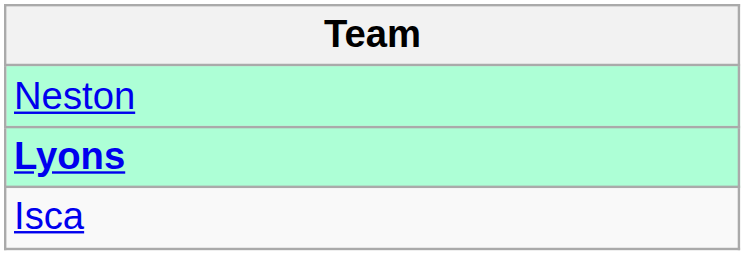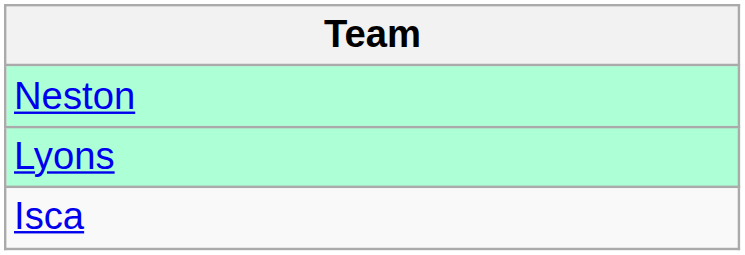(70, 156) bold -> (64, 156) normal
